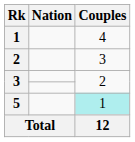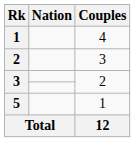(102, 103) paleturquoise background -> (102, 103) no background
